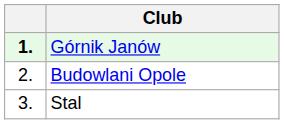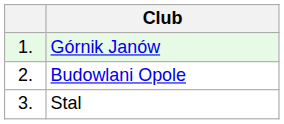(25, 47) bold -> (25, 47) normal
